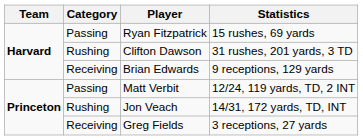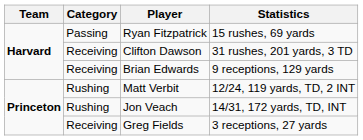(88, 51) Rushing -> (92, 51) Receiving
(87, 88) Passing -> (88, 88) Rushing
